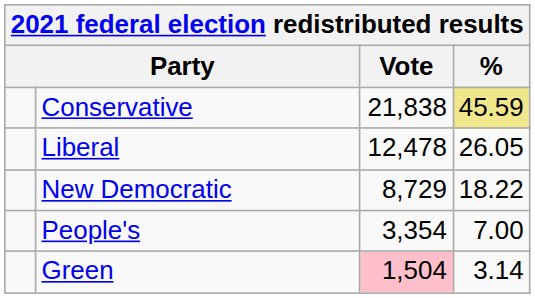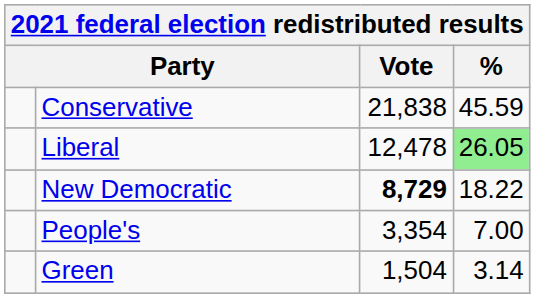(491, 107) khaki background -> (491, 107) no background
(491, 148) no background -> (491, 148) lightgreen background
(414, 189) normal -> (414, 189) bold
(414, 271) pink background -> (414, 271) no background
